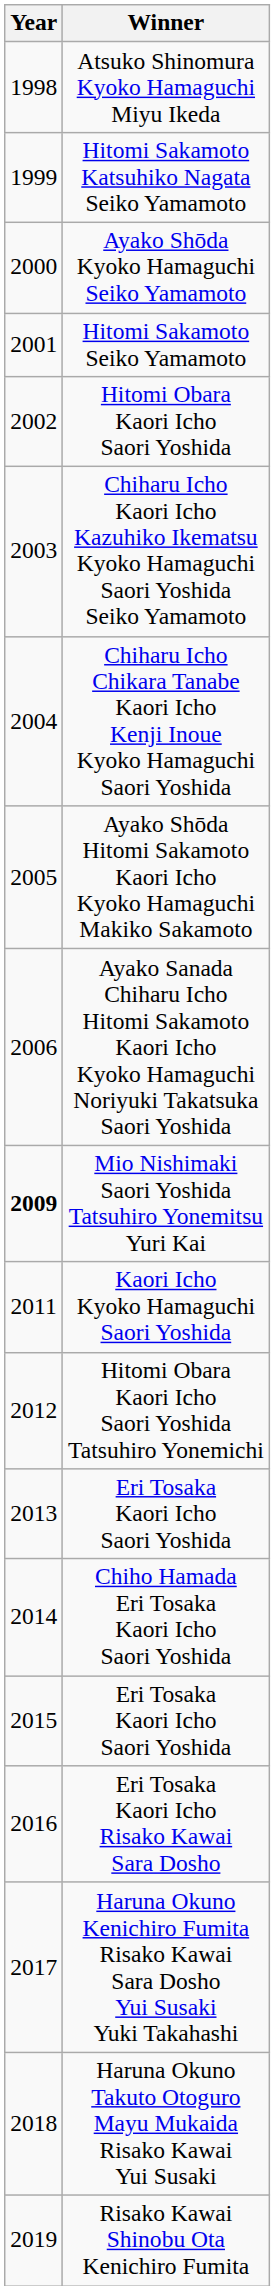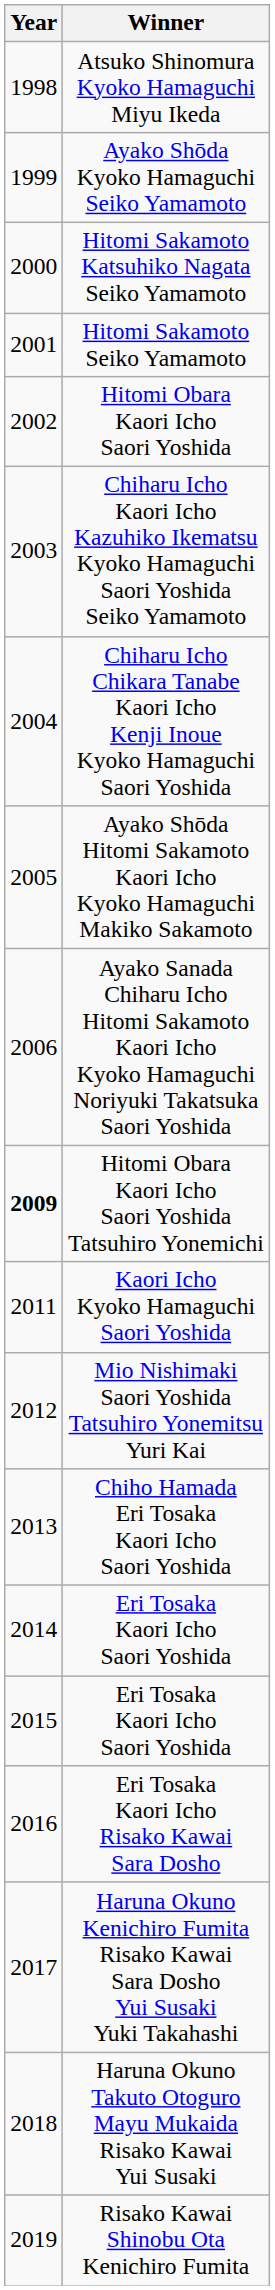(166, 177) Hitomi Sakamoto Katsuhiko Nagata Seiko Yamamoto -> (166, 177) Ayako Shōda Kyoko Hamaguchi Seiko Yamamoto
(166, 267) Ayako Shōda Kyoko Hamaguchi Seiko Yamamoto -> (166, 267) Hitomi Sakamoto Katsuhiko Nagata Seiko Yamamoto
(166, 1203) Mio Nishimaki Saori Yoshida Tatsuhiro Yonemitsu Yuri Kai -> (166, 1203) Hitomi Obara Kaori Icho Saori Yoshida Tatsuhiro Yonemichi
(166, 1410) Hitomi Obara Kaori Icho Saori Yoshida Tatsuhiro Yonemichi -> (166, 1410) Mio Nishimaki Saori Yoshida Tatsuhiro Yonemitsu Yuri Kai
(166, 1513) Eri Tosaka Kaori Icho Saori Yoshida -> (166, 1526) Chiho Hamada Eri Tosaka Kaori Icho Saori Yoshida
(166, 1616) Chiho Hamada Eri Tosaka Kaori Icho Saori Yoshida -> (166, 1630) Eri Tosaka Kaori Icho Saori Yoshida
